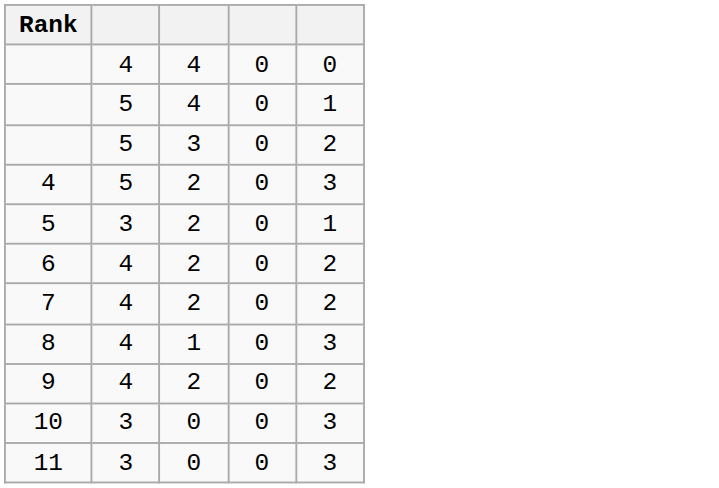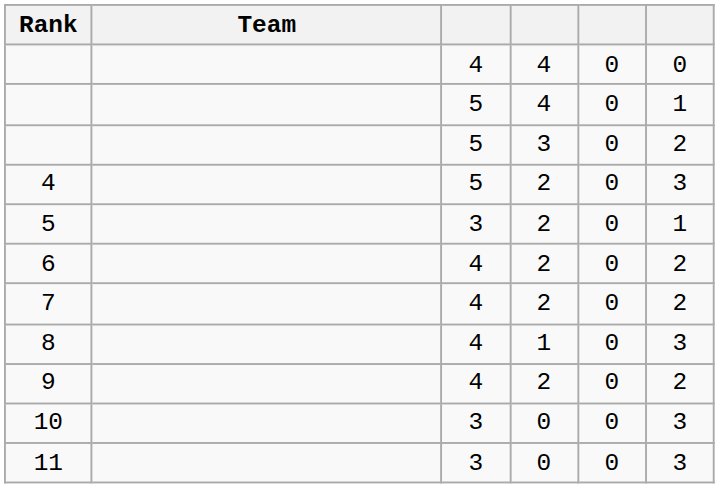+ column: (267, 25)
